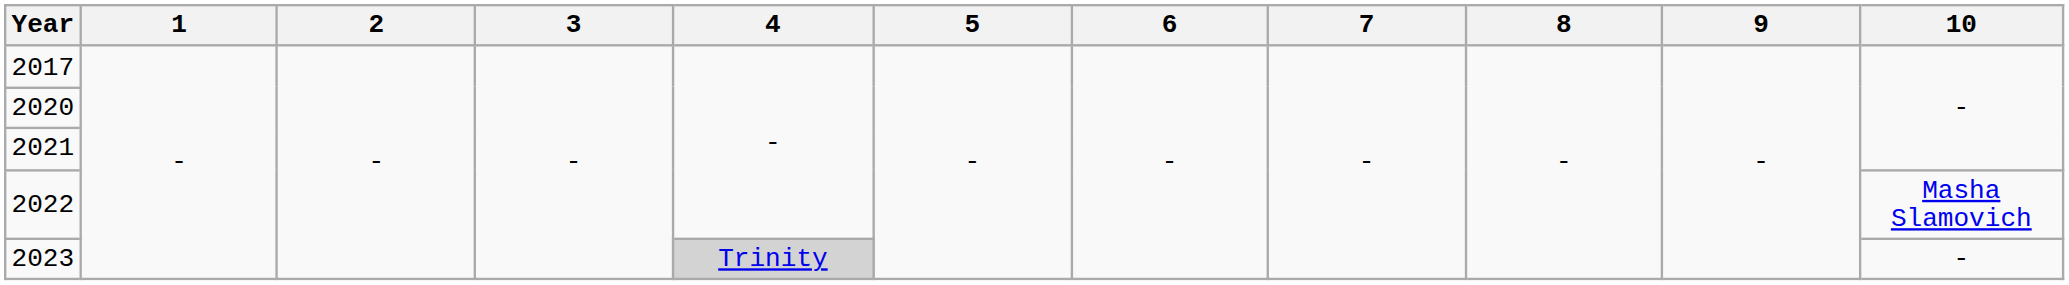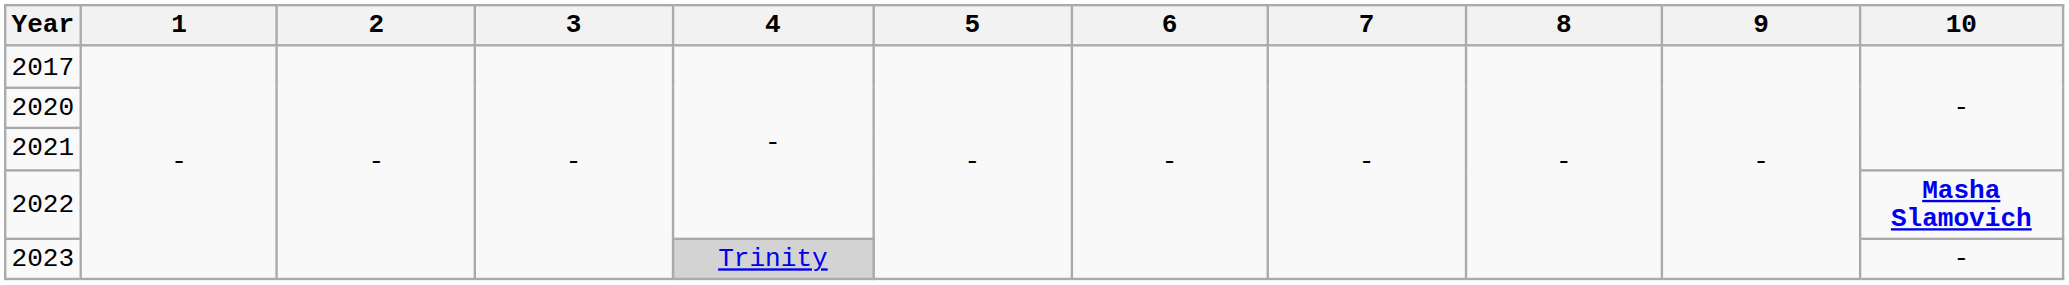(1961, 204) normal -> (1961, 204) bold
